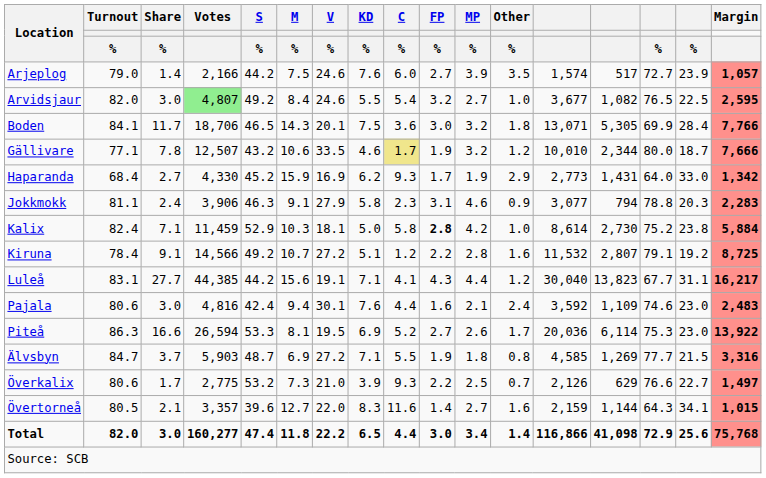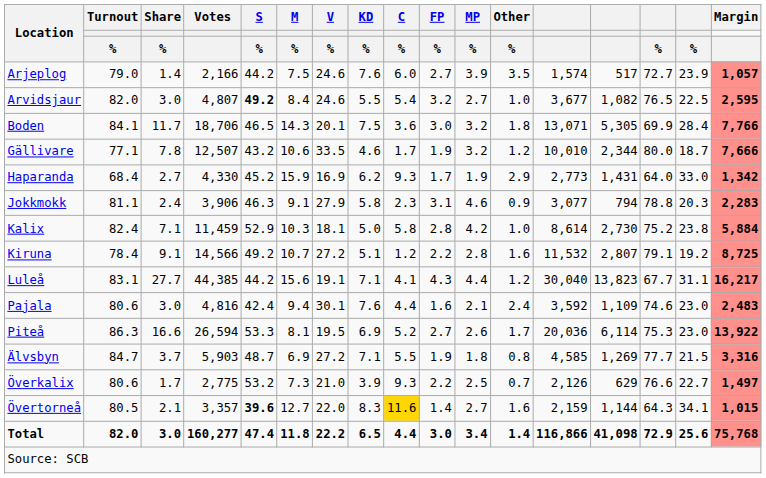(220, 101) lightgreen background -> (220, 101) no background
(259, 101) normal -> (259, 101) bold
(405, 152) khaki background -> (405, 152) no background
(441, 229) bold -> (441, 229) normal
(259, 409) normal -> (259, 409) bold
(402, 409) no background -> (402, 409) gold background
